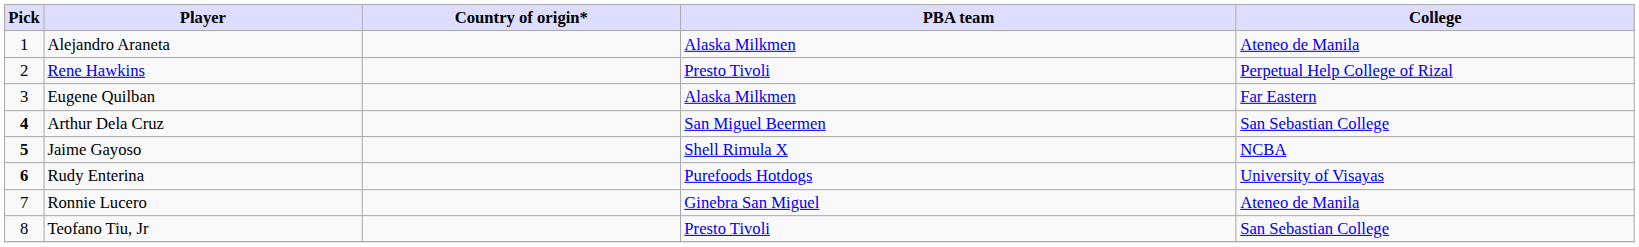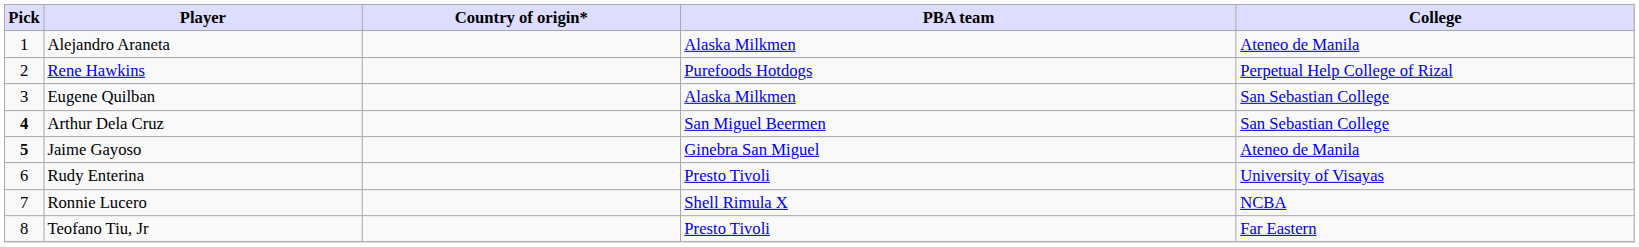(727, 70) Presto Tivoli -> (748, 70) Purefoods Hotdogs
(1278, 96) Far Eastern -> (1315, 96) San Sebastian College
(736, 149) Shell Rimula X -> (752, 149) Ginebra San Miguel
(1263, 149) NCBA -> (1300, 149) Ateneo de Manila
(24, 176) bold -> (24, 176) normal
(748, 176) Purefoods Hotdogs -> (727, 176) Presto Tivoli
(752, 202) Ginebra San Miguel -> (736, 202) Shell Rimula X
(1300, 202) Ateneo de Manila -> (1263, 202) NCBA
(1315, 228) San Sebastian College -> (1278, 228) Far Eastern
